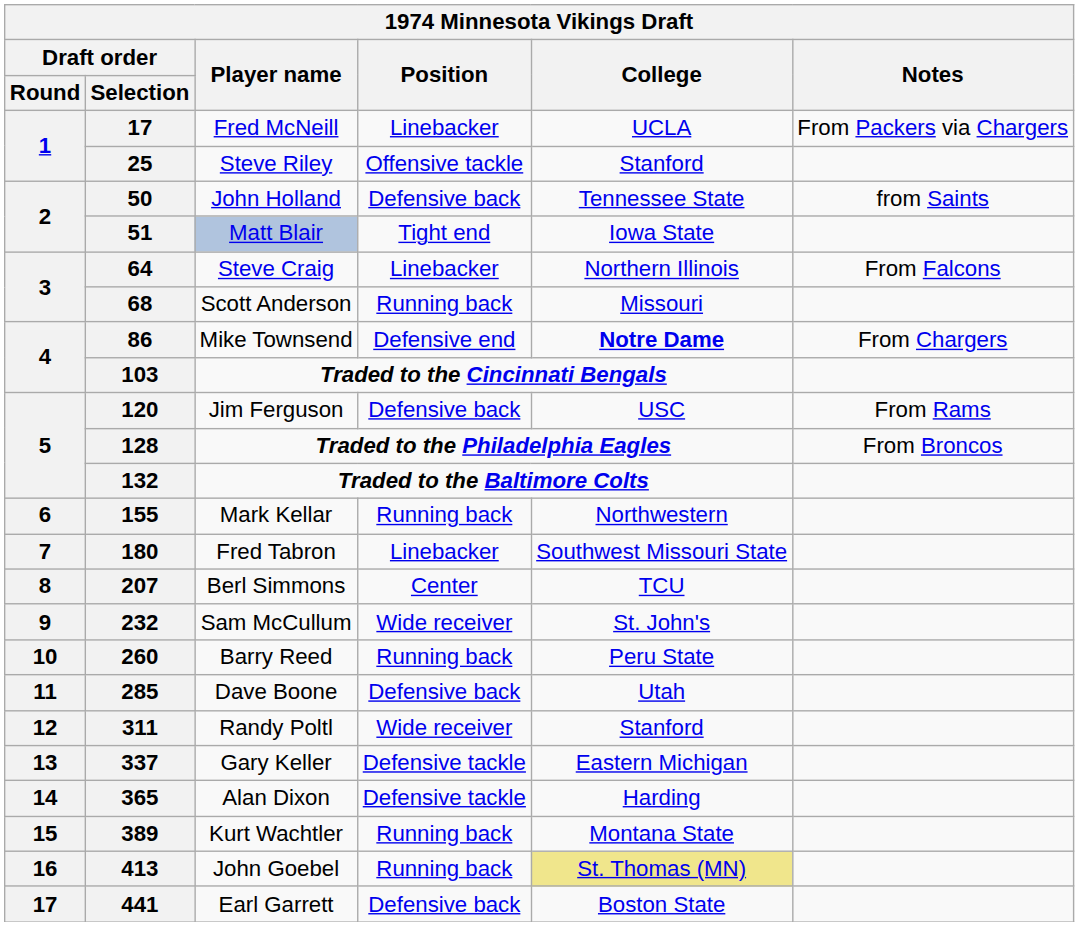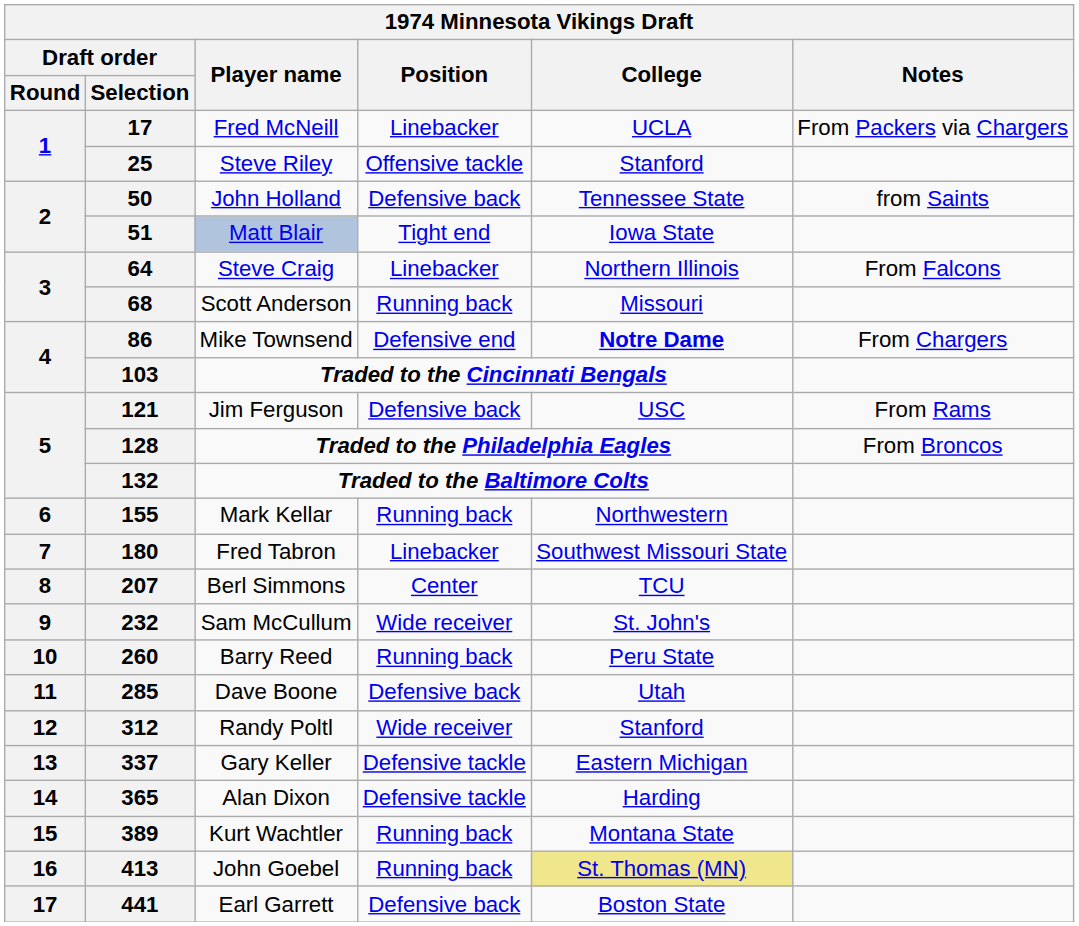(140, 410) 120 -> (140, 410) 121
(140, 727) 311 -> (140, 727) 312
